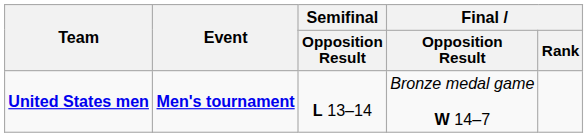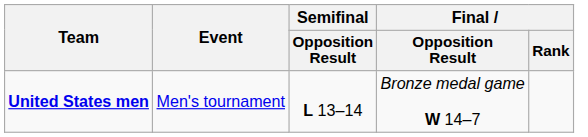(226, 102) bold -> (221, 102) normal
